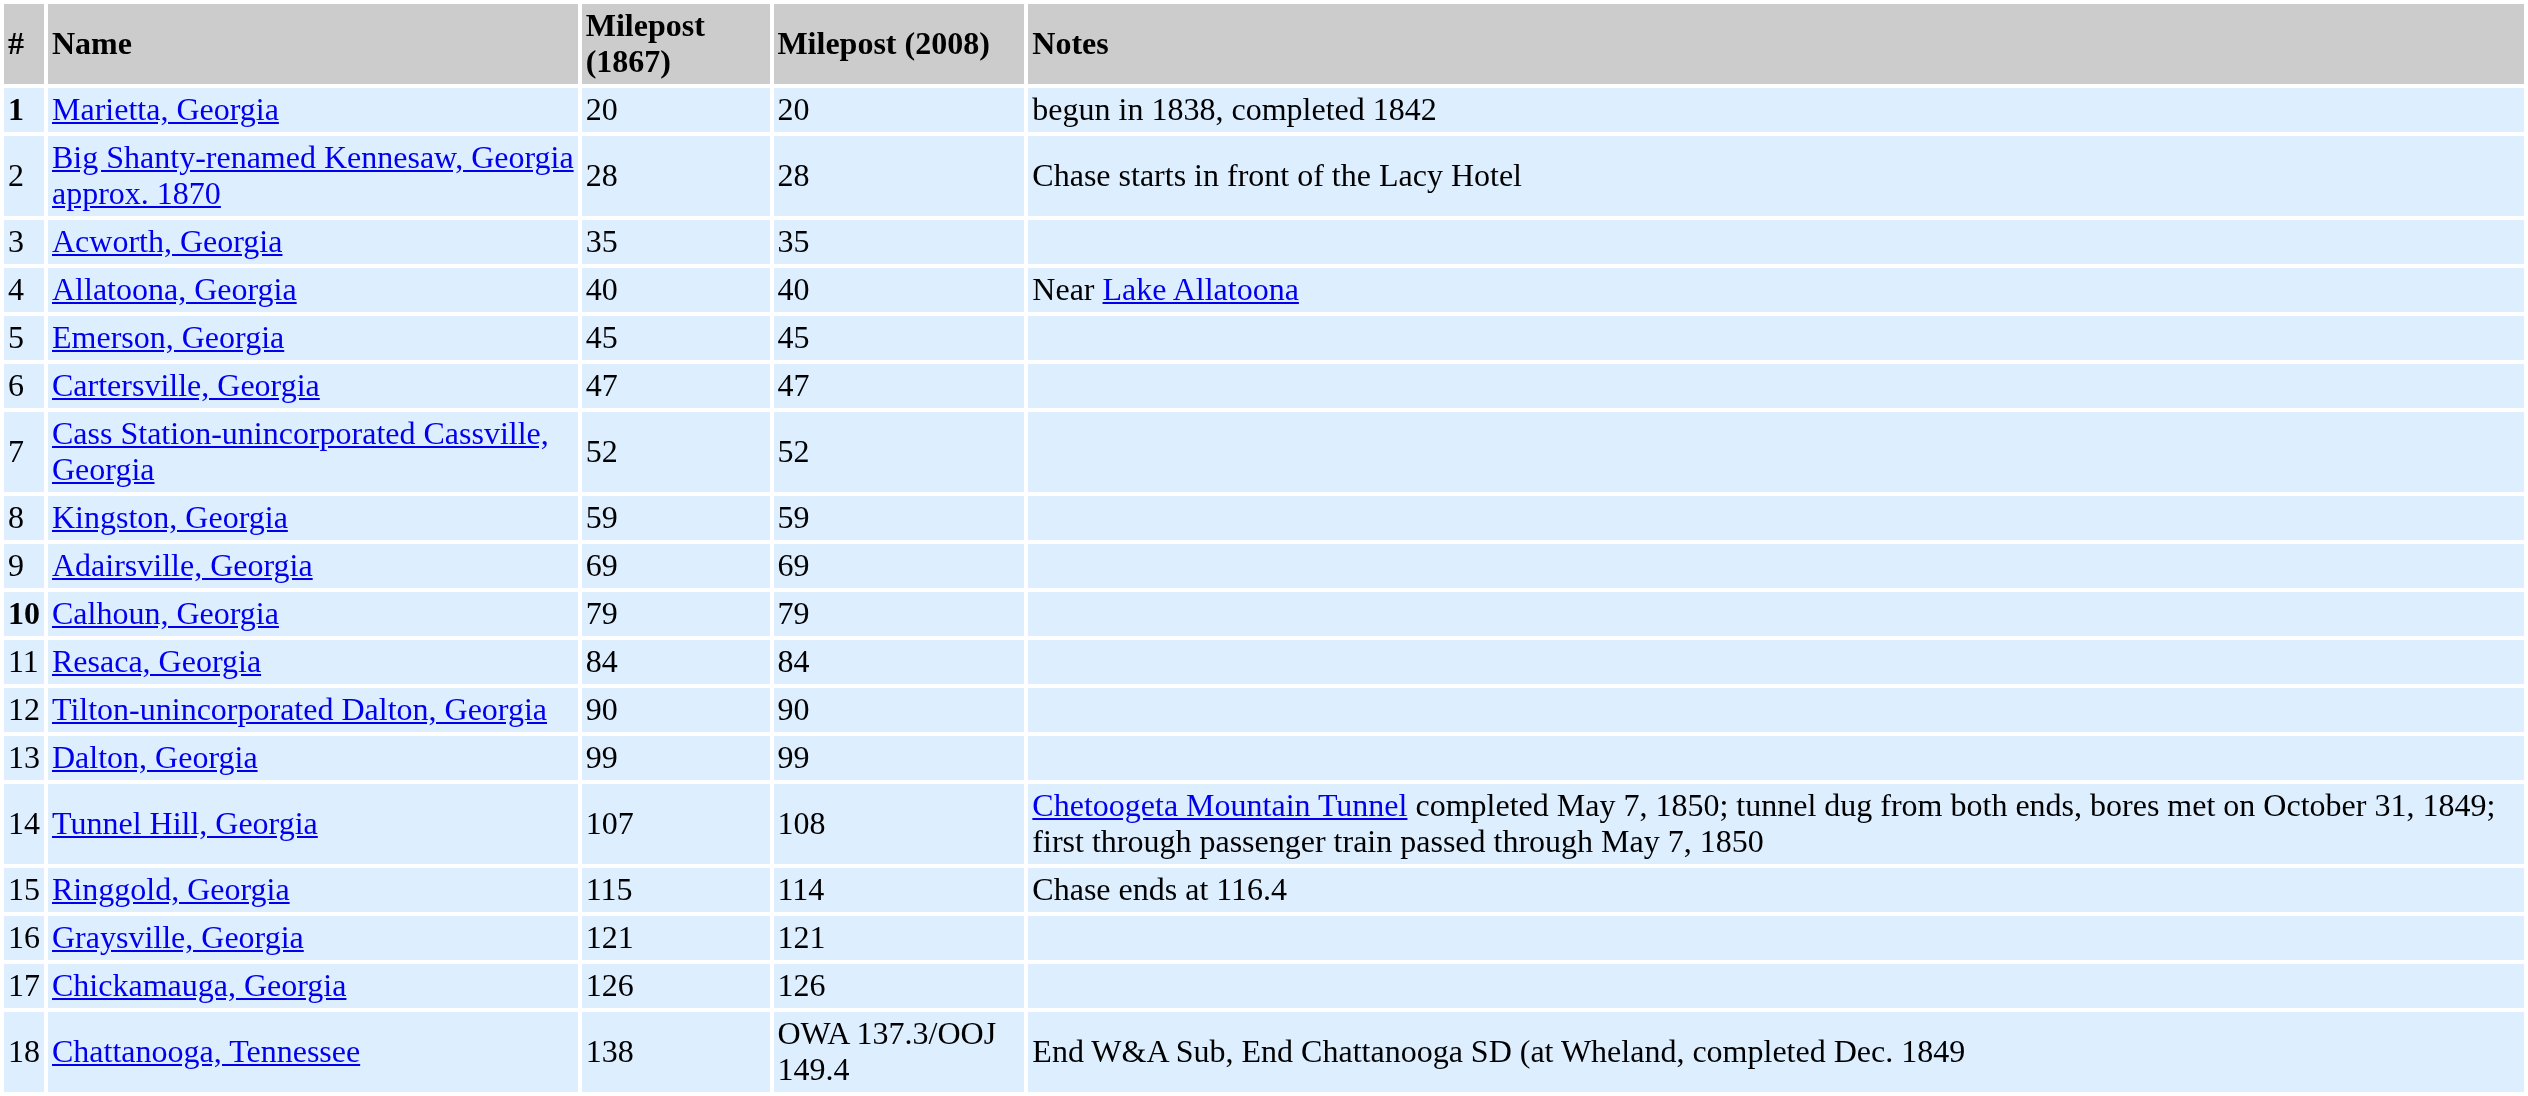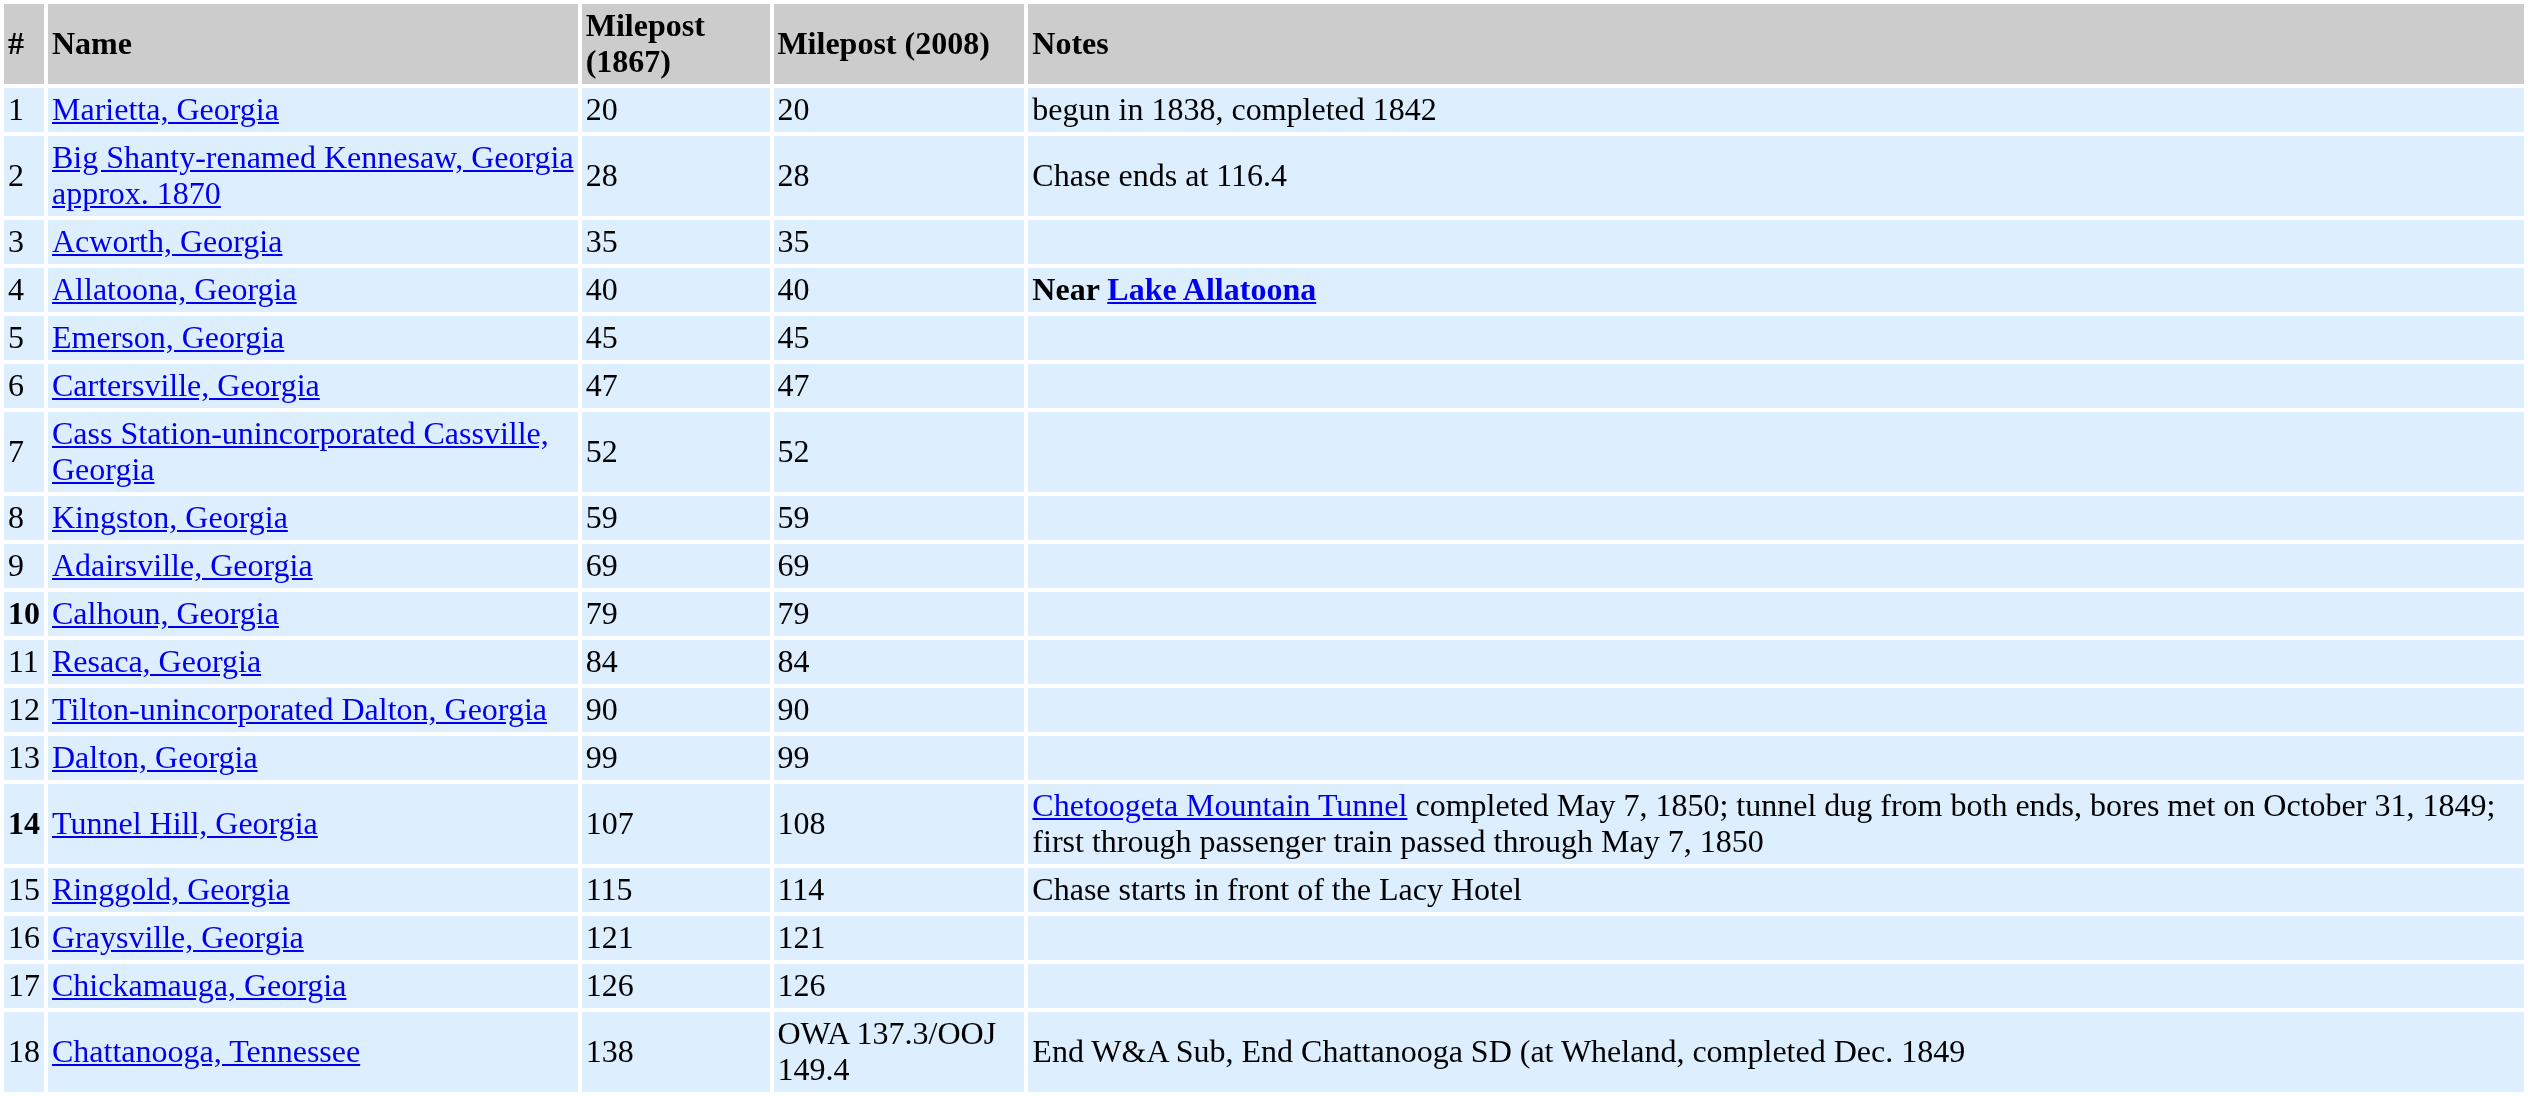(16, 109) bold -> (16, 109) normal
(1277, 175) Chase starts in front of the Lacy Hotel -> (1160, 175) Chase ends at 116.4
(1166, 289) normal -> (1174, 289) bold
(24, 823) normal -> (24, 823) bold
(1160, 889) Chase ends at 116.4 -> (1277, 889) Chase starts in front of the Lacy Hotel
